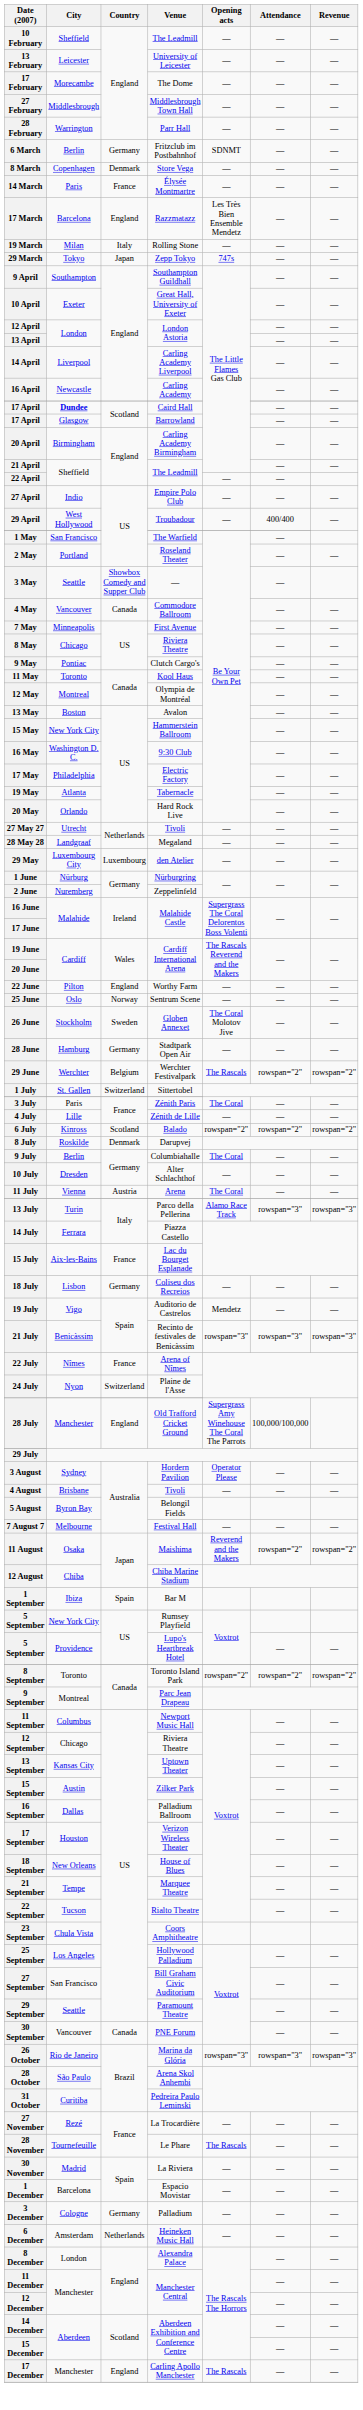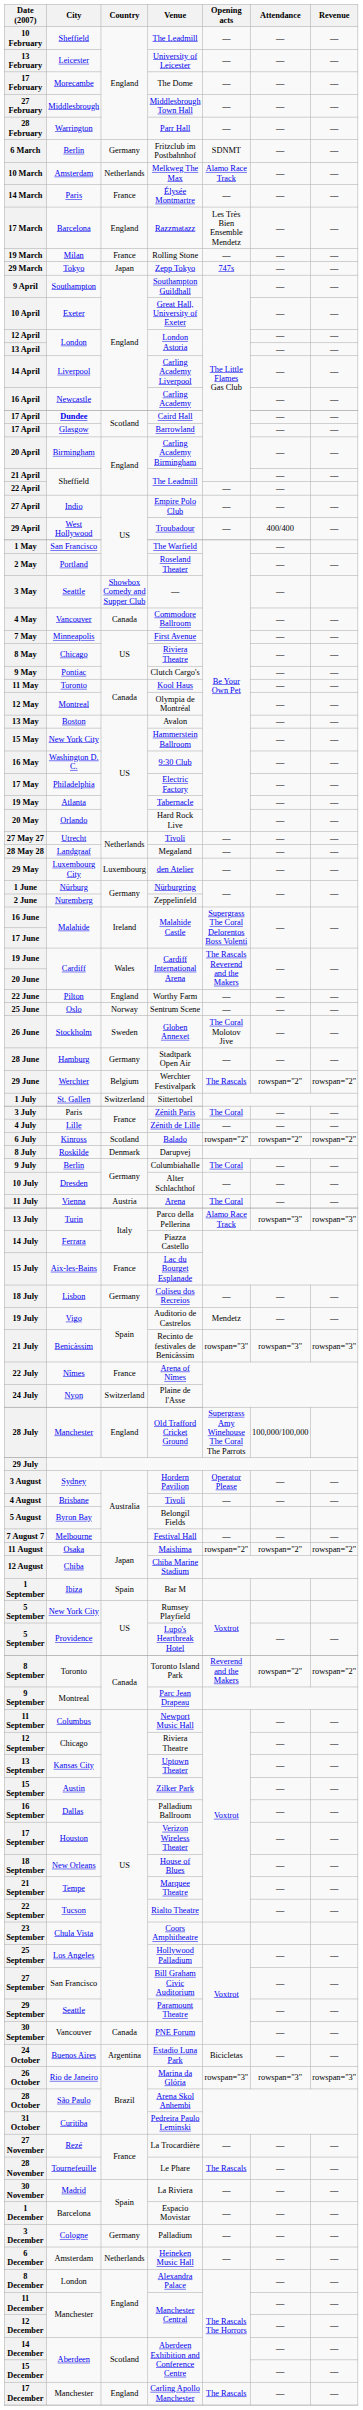- row: (25, 168)
+ row: (25, 173)
(124, 246) Italy -> (124, 255) France
(226, 1549) Reverend and the Makers -> (226, 1549) rowspan="2"
(226, 1675) rowspan="2" -> (226, 1671) Reverend and the Makers
+ row: (25, 2055)
